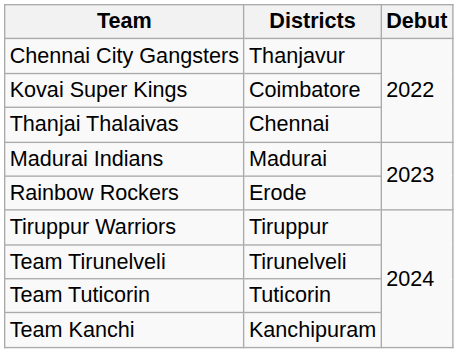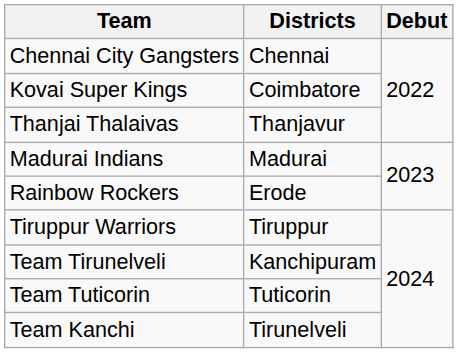(297, 55) Thanjavur -> (289, 55) Chennai
(289, 124) Chennai -> (297, 124) Thanjavur
(298, 261) Tirunelveli -> (313, 261) Kanchipuram
(313, 329) Kanchipuram -> (298, 329) Tirunelveli
